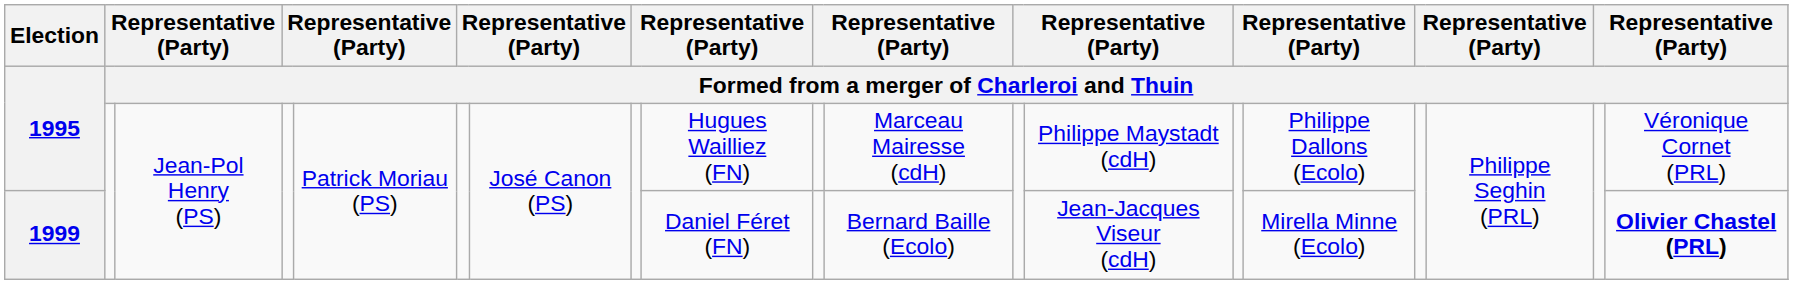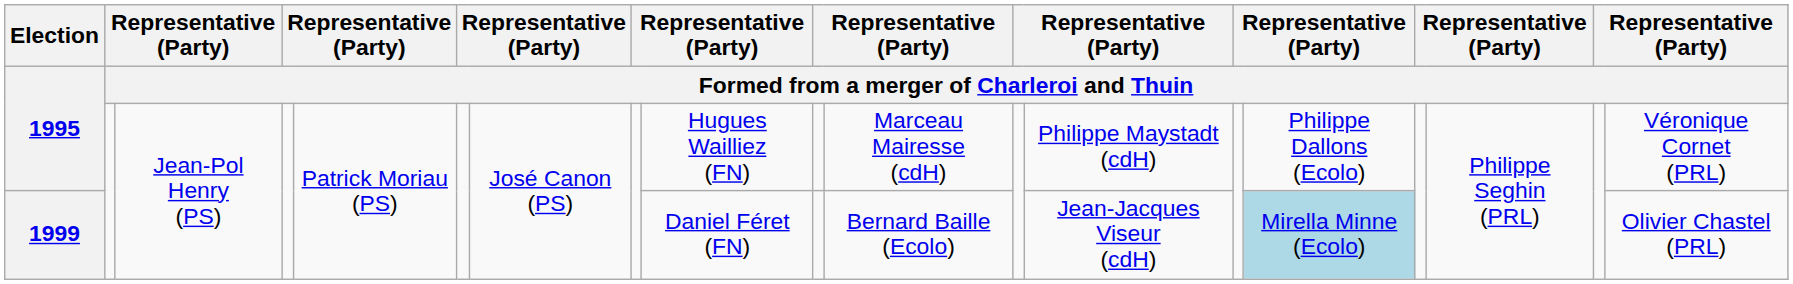(1329, 234) no background -> (1329, 234) lightblue background
(1696, 234) bold -> (1696, 234) normal
